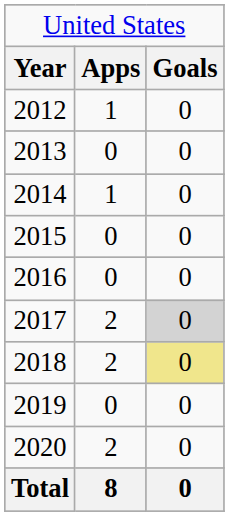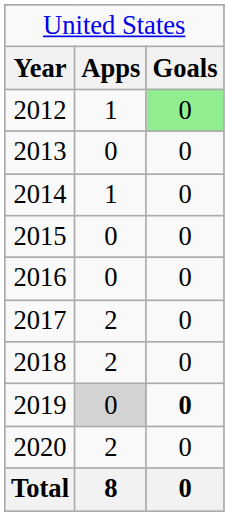(185, 109) no background -> (185, 109) lightgreen background
(185, 320) lightgrey background -> (185, 320) no background
(185, 362) khaki background -> (185, 362) no background
(111, 404) no background -> (111, 404) lightgrey background
(185, 404) normal -> (185, 404) bold
